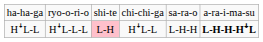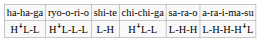(105, 29) pink background -> (105, 29) no background
(229, 29) bold -> (228, 29) normal
